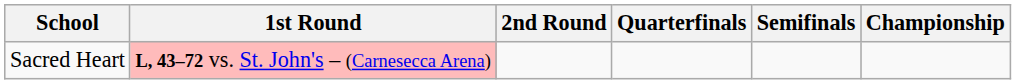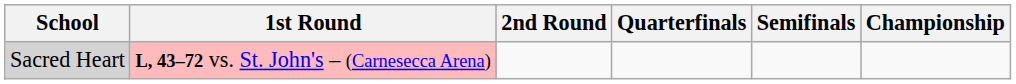(68, 59) no background -> (68, 59) lightgrey background
